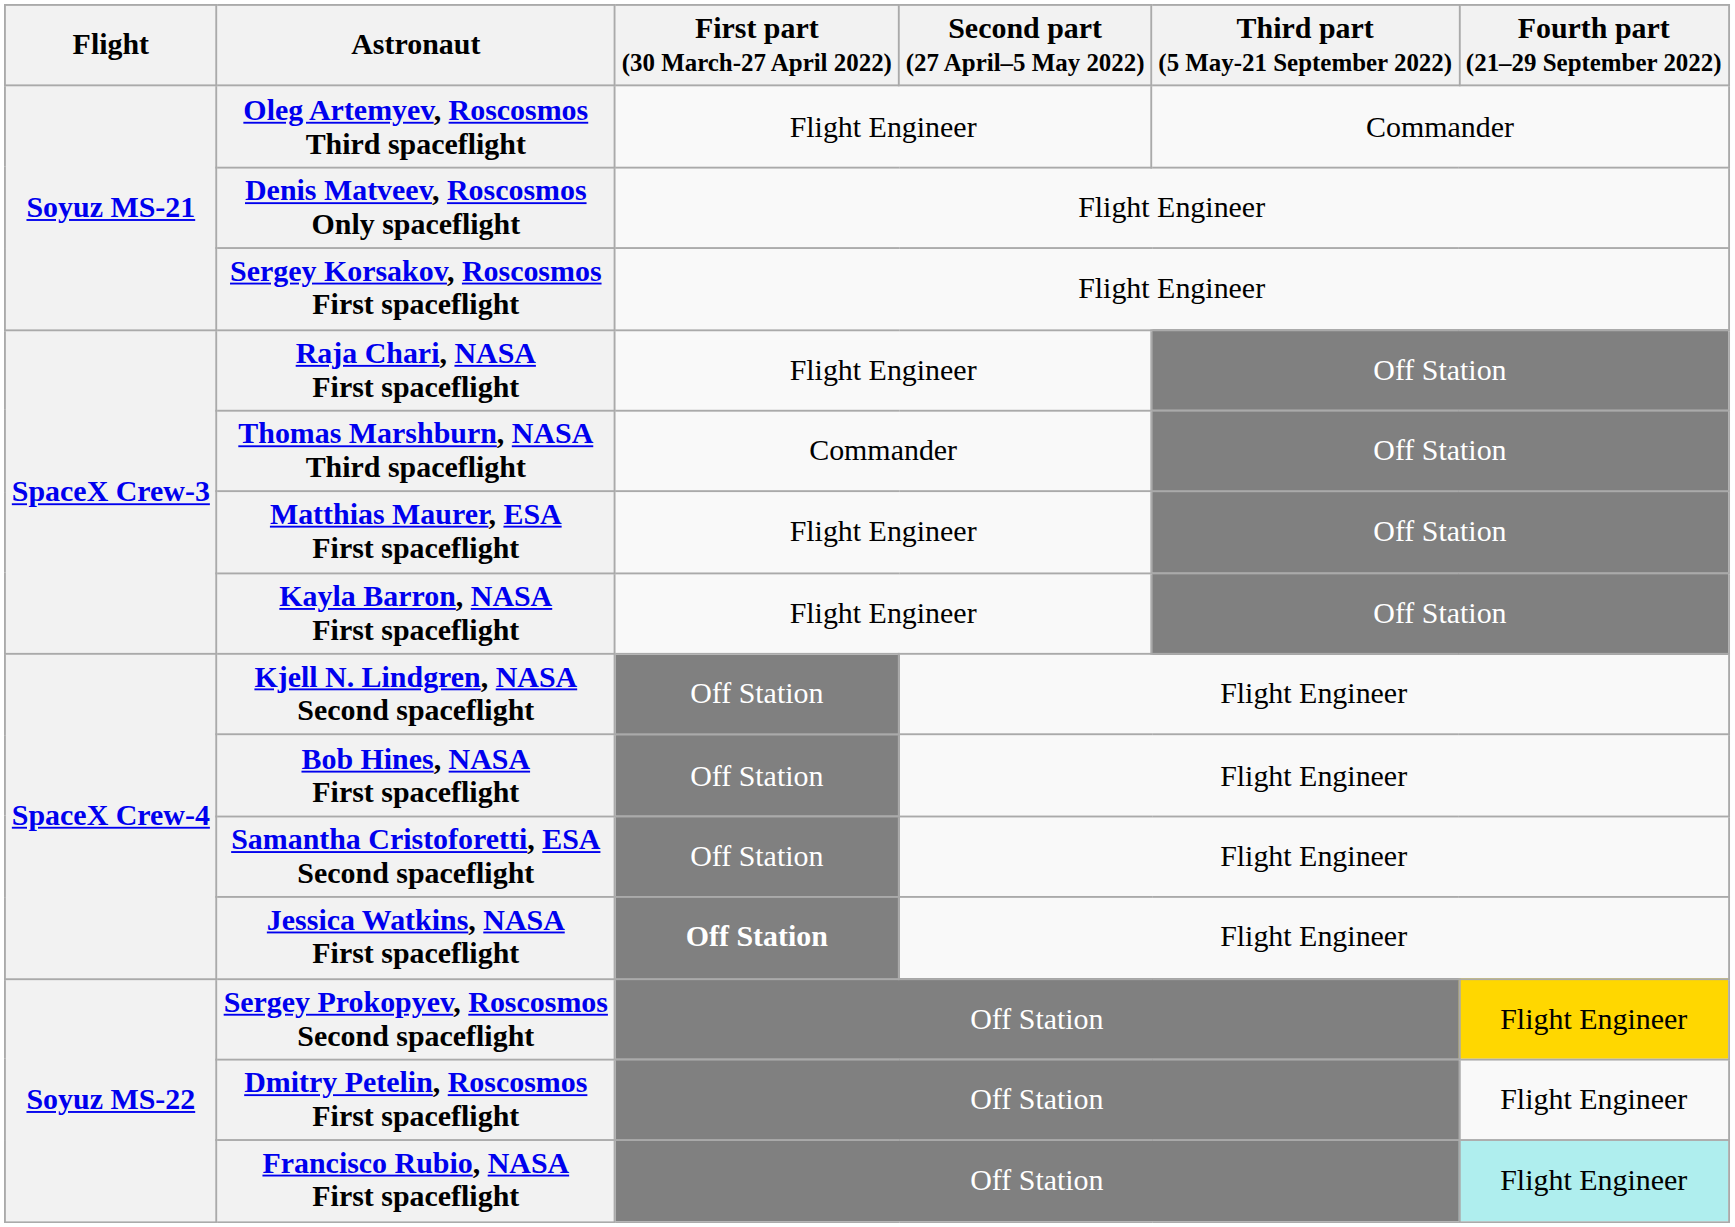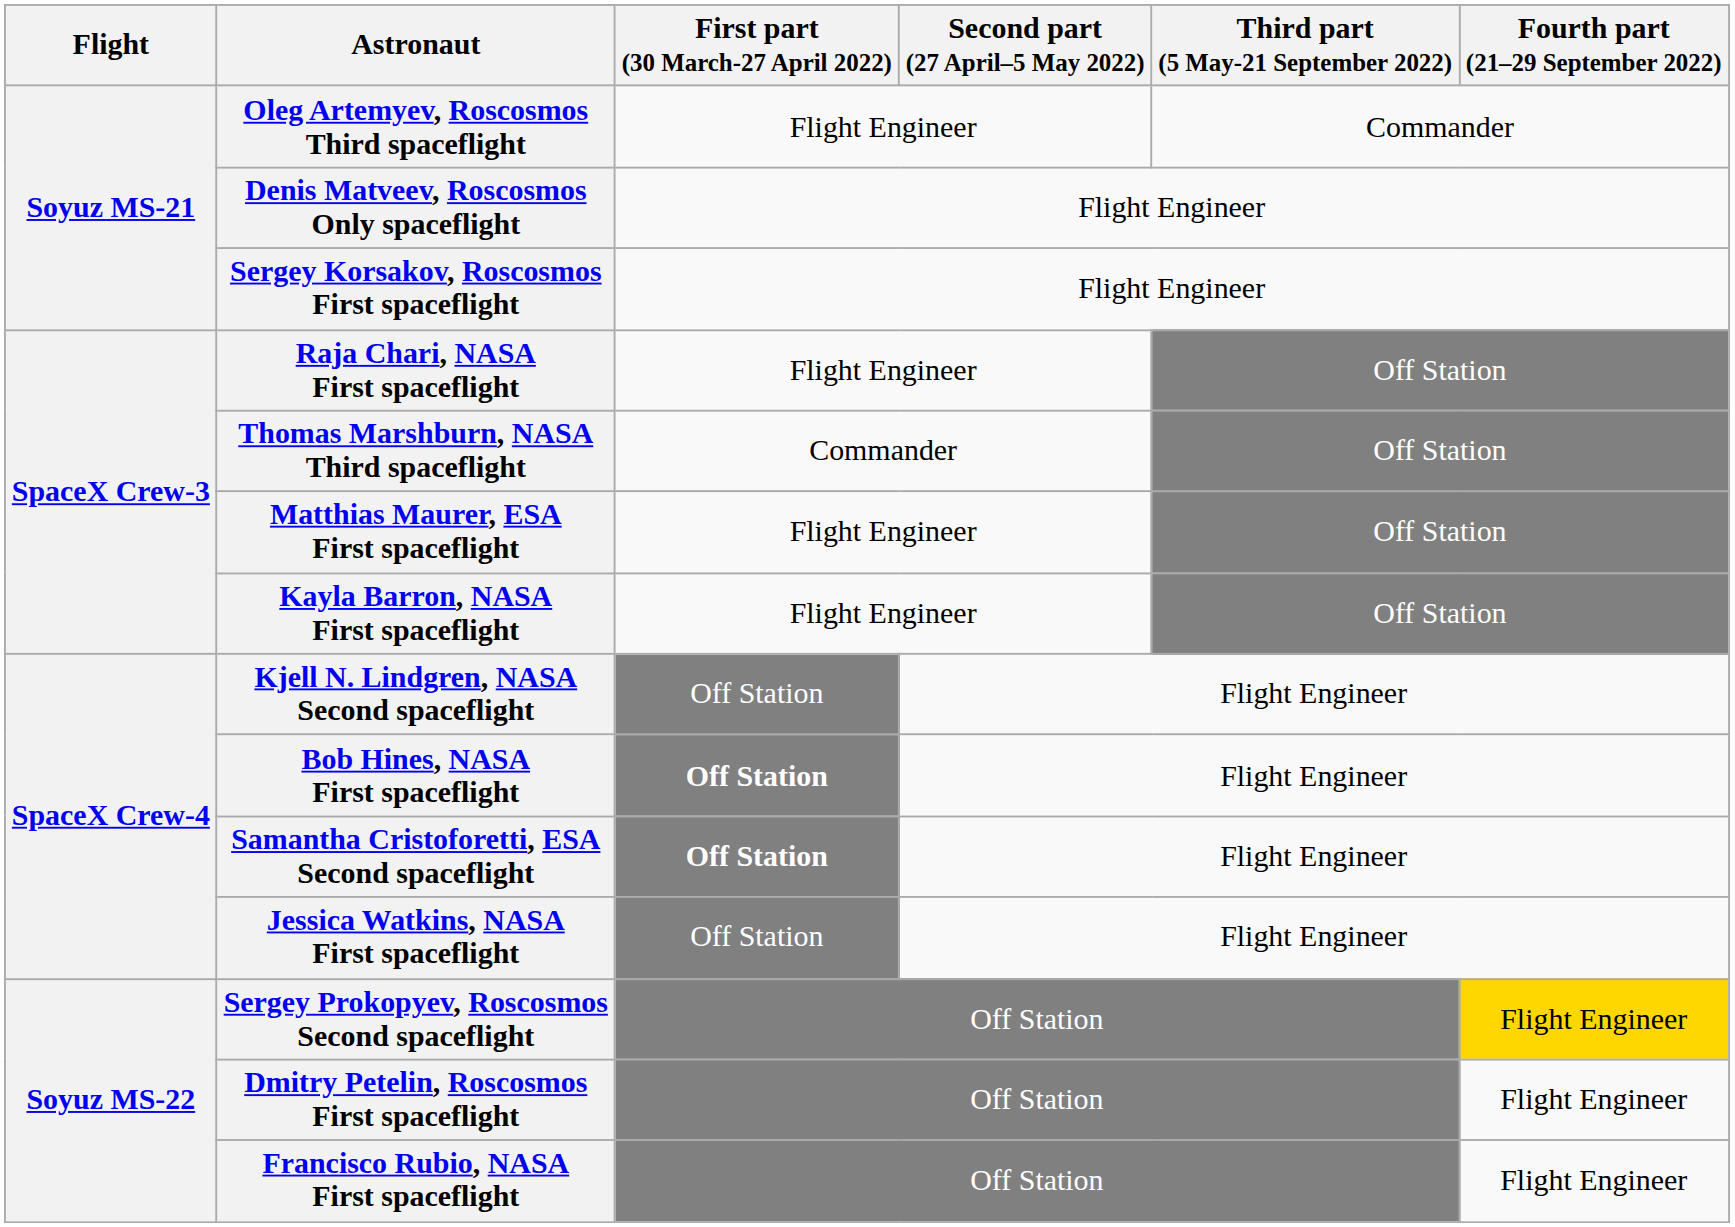(757, 775) normal -> (757, 775) bold
(757, 856) normal -> (757, 856) bold
(757, 937) bold -> (757, 937) normal
(1594, 1180) paleturquoise background -> (1594, 1180) no background
